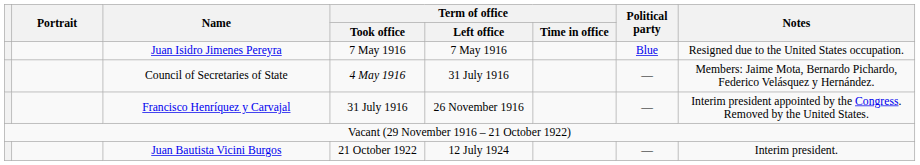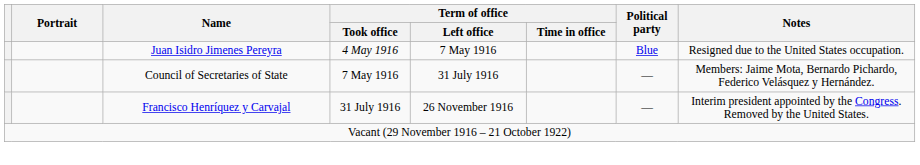(377, 50) 7 May 1916 -> (370, 50) 4 May 1916
(377, 75) 4 May 1916 -> (370, 75) 7 May 1916
- row: (216, 151)
